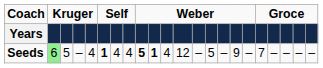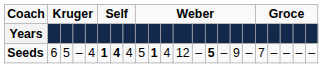(54, 53) lightgreen background -> (54, 53) no background
(117, 53) normal -> (117, 53) bold
(142, 53) bold -> (142, 53) normal
(211, 53) normal -> (211, 53) bold
